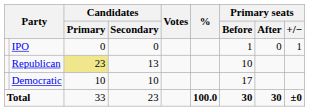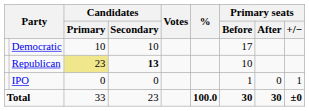rows swapped: (37, 81) <-> (20, 47)
(153, 64) normal -> (153, 64) bold
